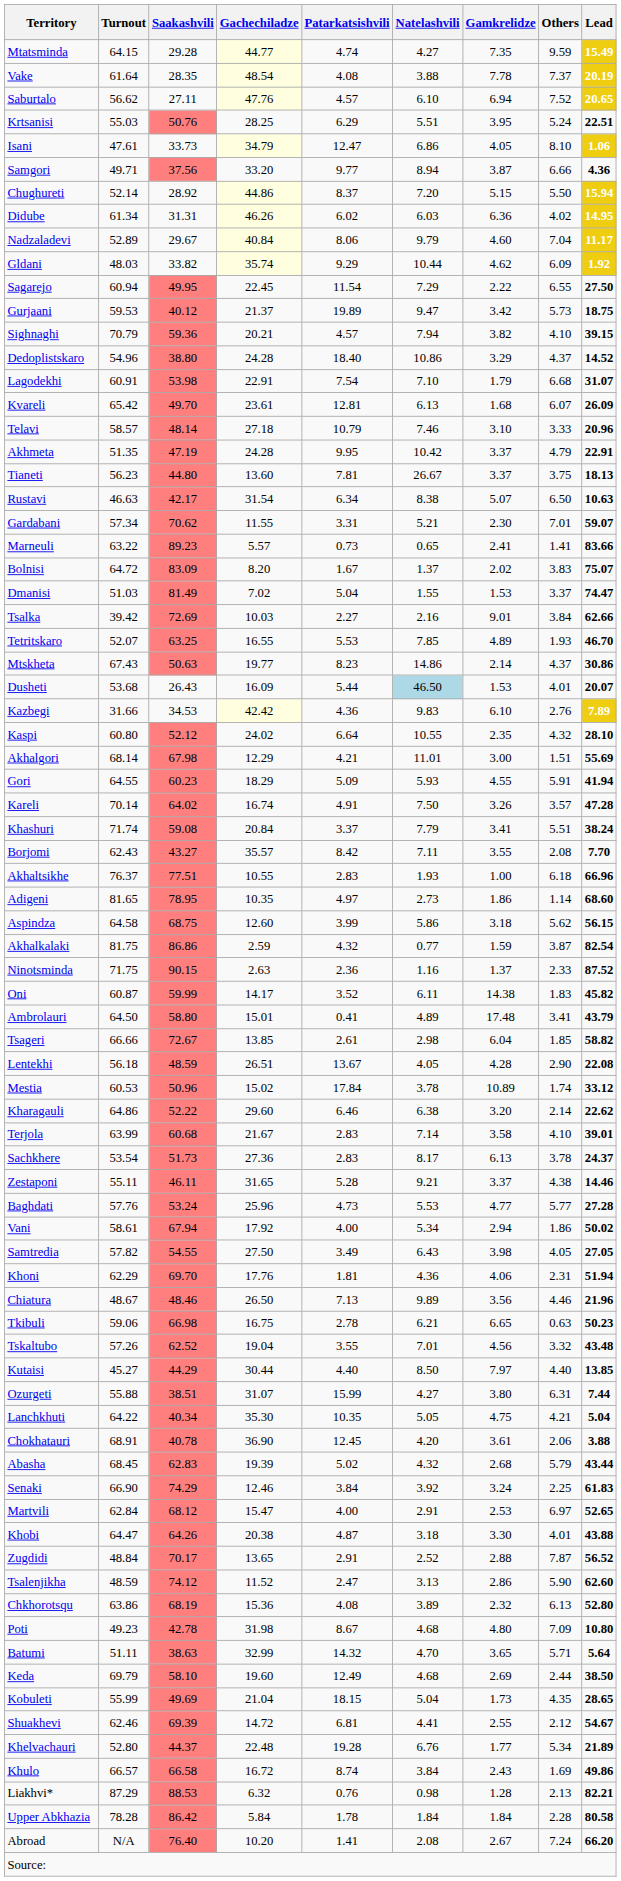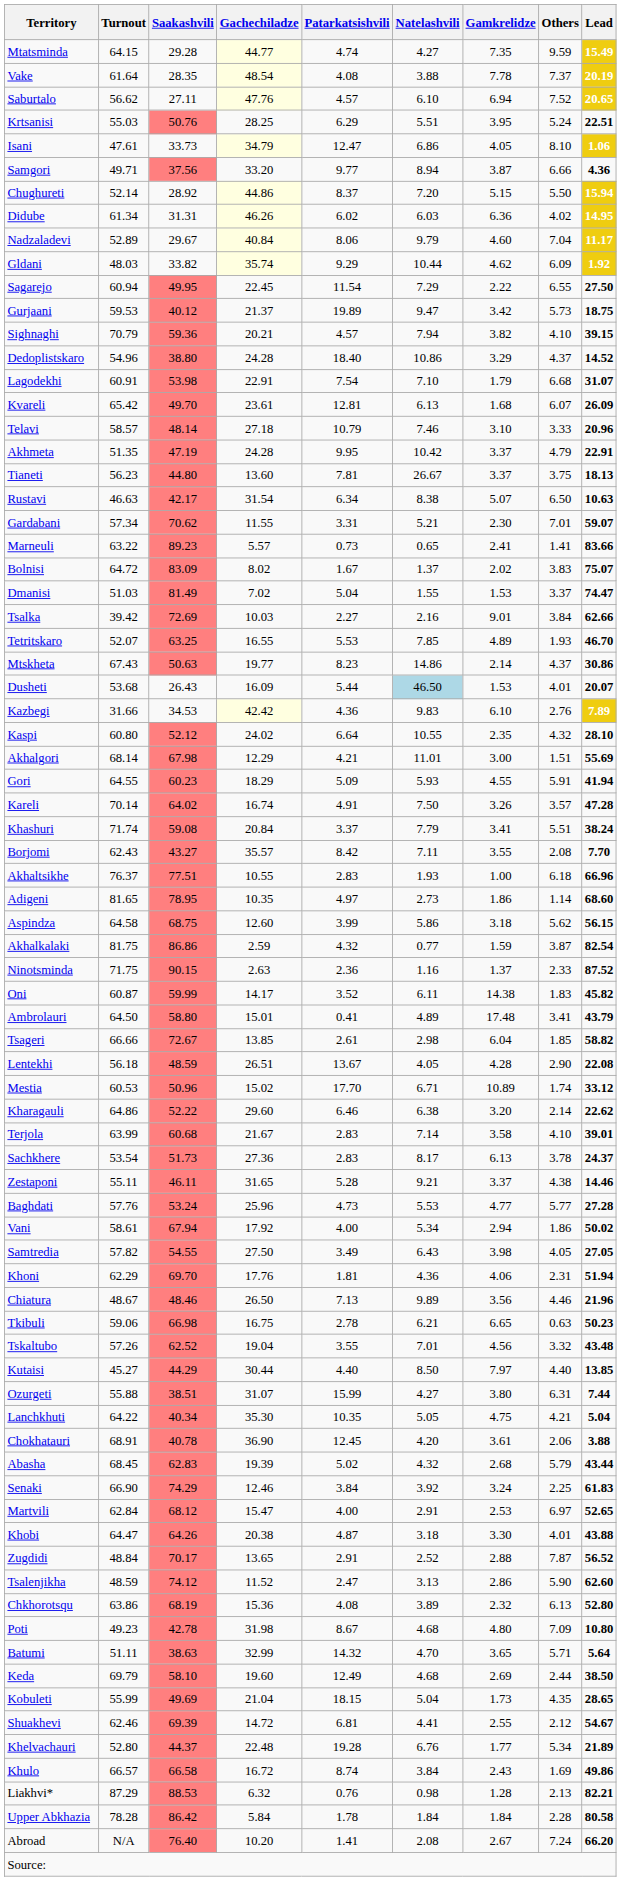(259, 570) 8.20 -> (259, 570) 8.02
(347, 1088) 17.84 -> (347, 1088) 17.70
(428, 1088) 3.78 -> (428, 1088) 6.71
